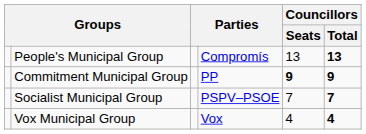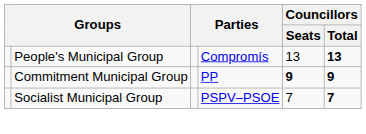- row: (75, 118)
